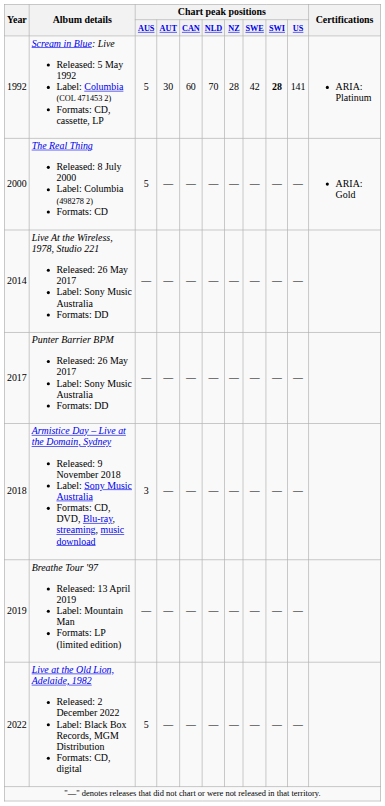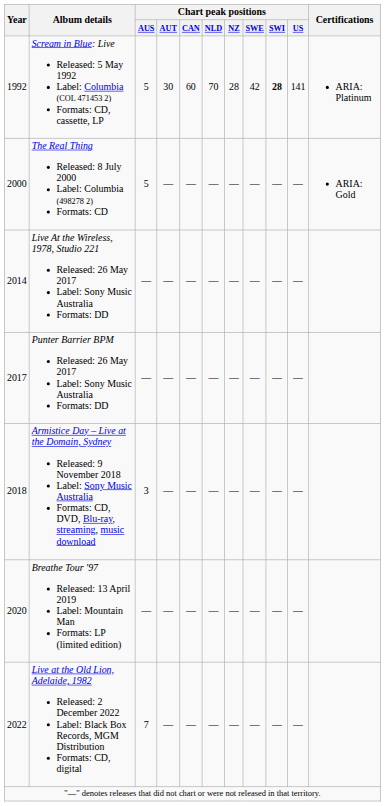(17, 611) 2019 -> (17, 611) 2020
(146, 724) 5 -> (146, 724) 7
